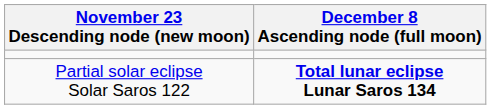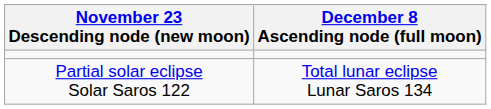(370, 81) bold -> (370, 81) normal
